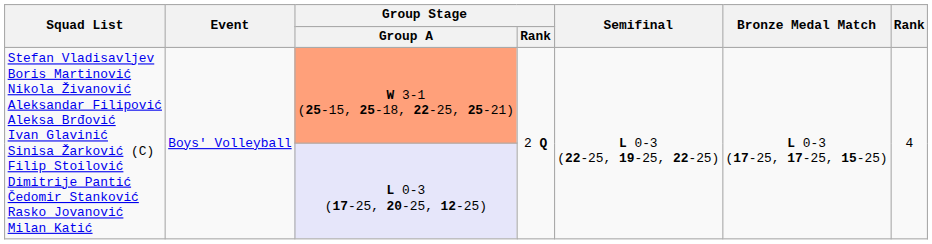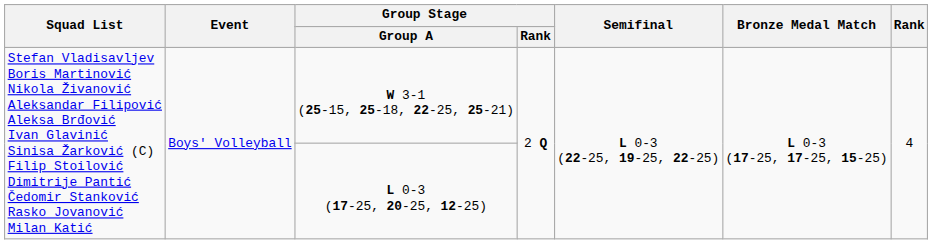(406, 103) lightsalmon background -> (406, 103) no background
(406, 198) lavender background -> (406, 198) no background
